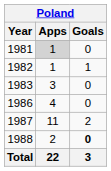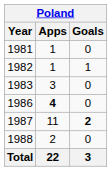(53, 49) lightgrey background -> (53, 49) no background
(53, 103) normal -> (53, 103) bold
(88, 121) normal -> (88, 121) bold
(88, 139) bold -> (88, 139) normal
